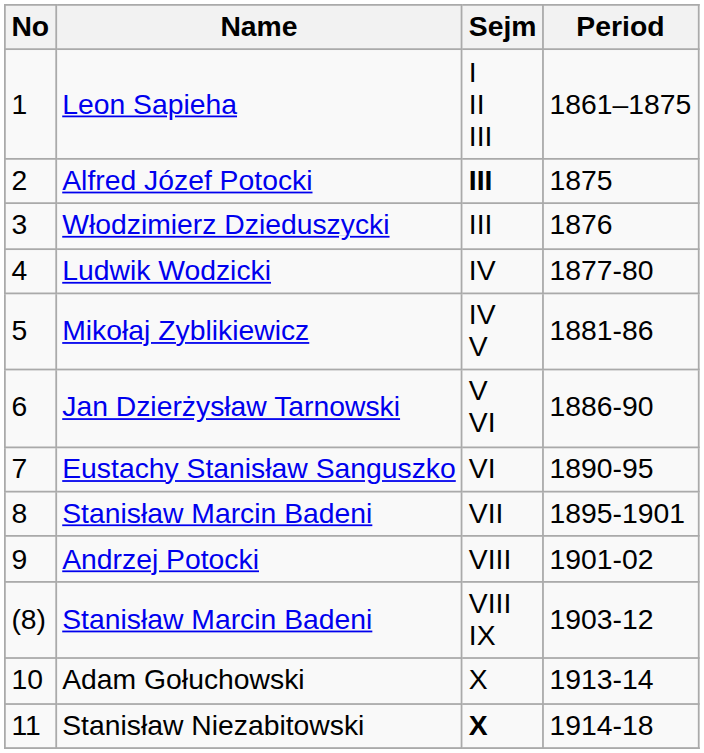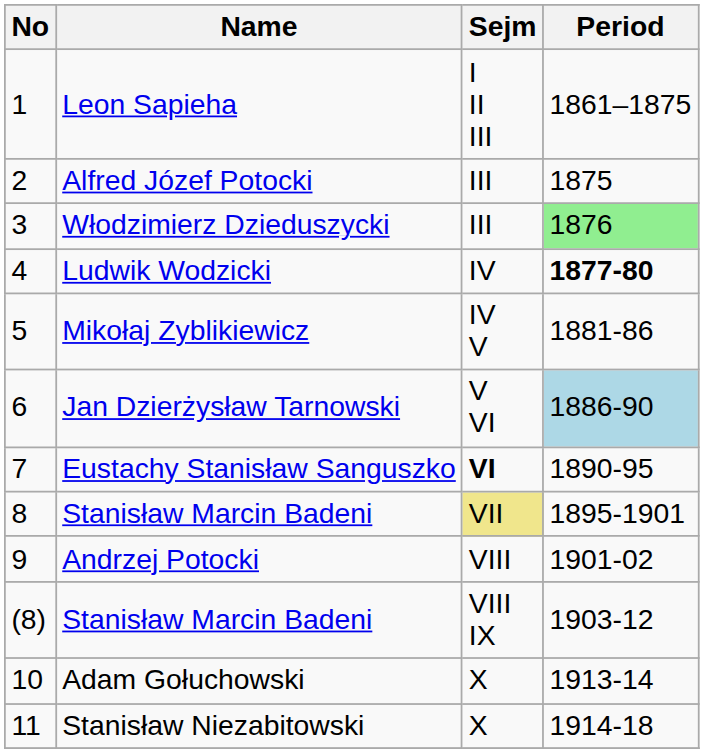(481, 180) bold -> (481, 180) normal
(581, 225) no background -> (581, 225) lightgreen background
(602, 270) normal -> (602, 270) bold
(602, 407) no background -> (602, 407) lightblue background
(482, 468) normal -> (482, 468) bold
(486, 513) no background -> (486, 513) khaki background
(478, 725) bold -> (478, 725) normal
